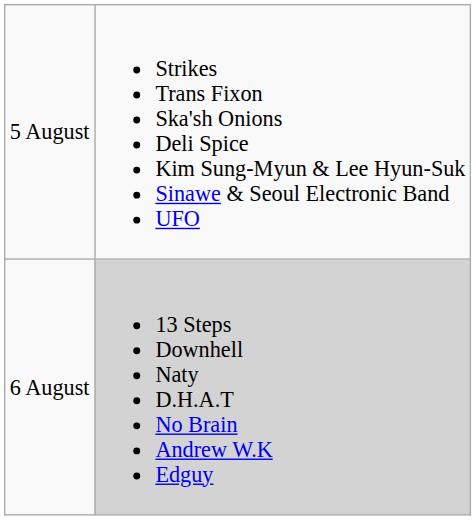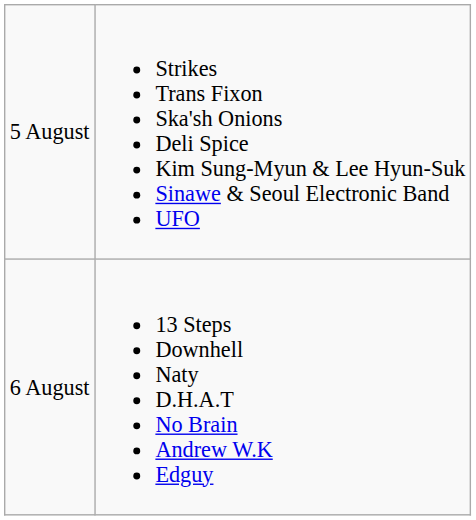(283, 400) lightgrey background -> (283, 400) no background
